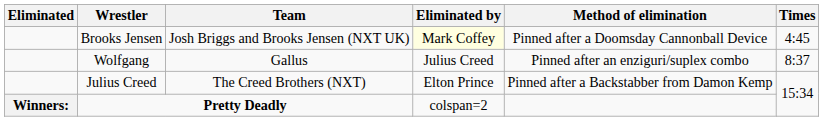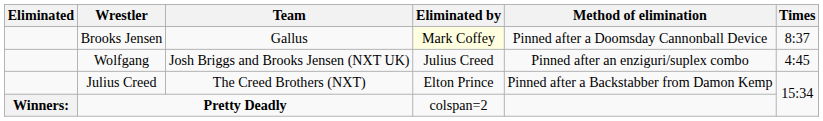(289, 37) Josh Briggs and Brooks Jensen (NXT UK) -> (289, 37) Gallus
(797, 37) 4:45 -> (797, 37) 8:37
(289, 60) Gallus -> (289, 60) Josh Briggs and Brooks Jensen (NXT UK)
(797, 60) 8:37 -> (797, 60) 4:45
